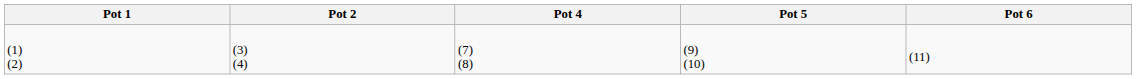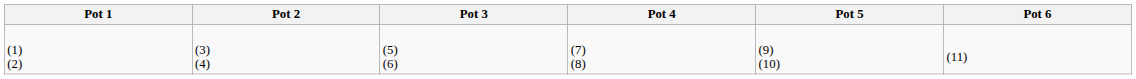+ column: (474, 14)
